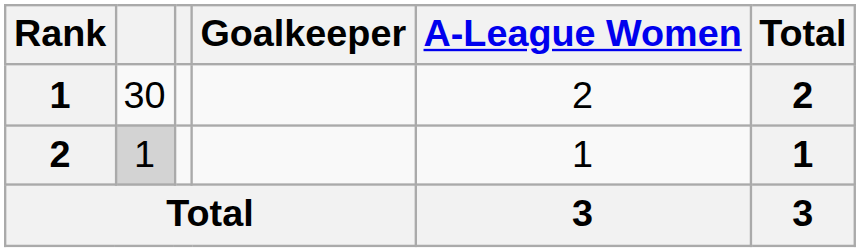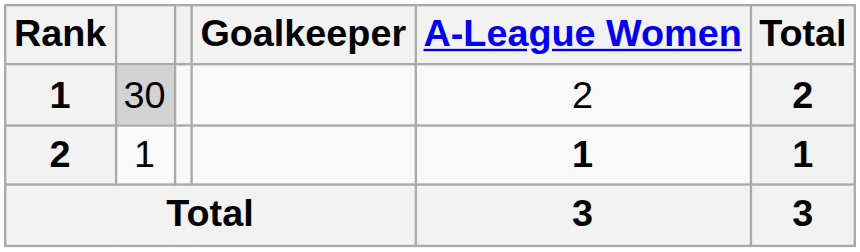(145, 94) no background -> (145, 94) lightgrey background
(145, 154) lightgrey background -> (145, 154) no background
(583, 154) normal -> (583, 154) bold
